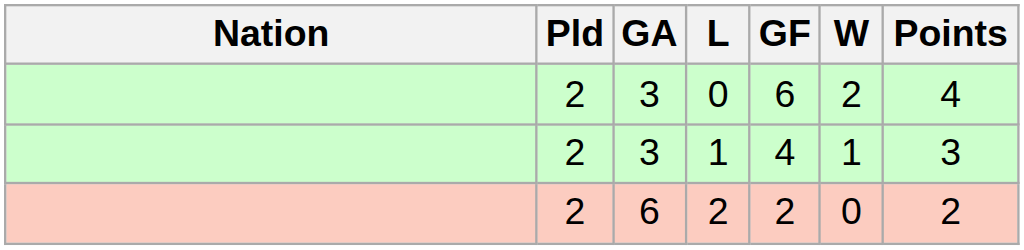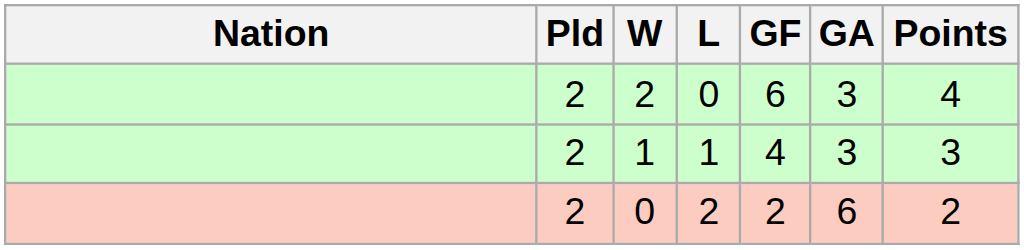columns swapped: (851, 34) <-> (649, 34)
